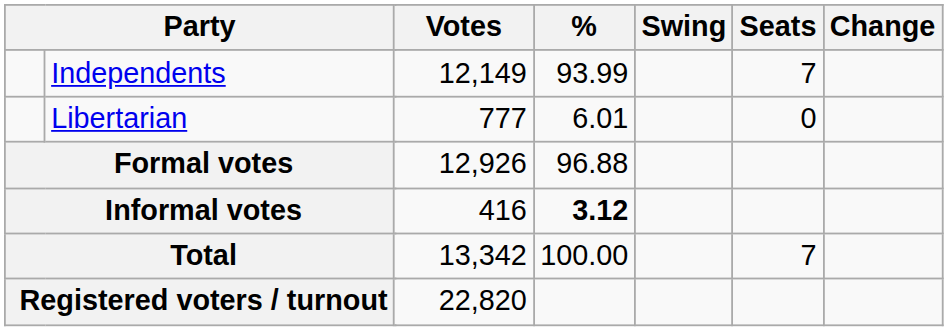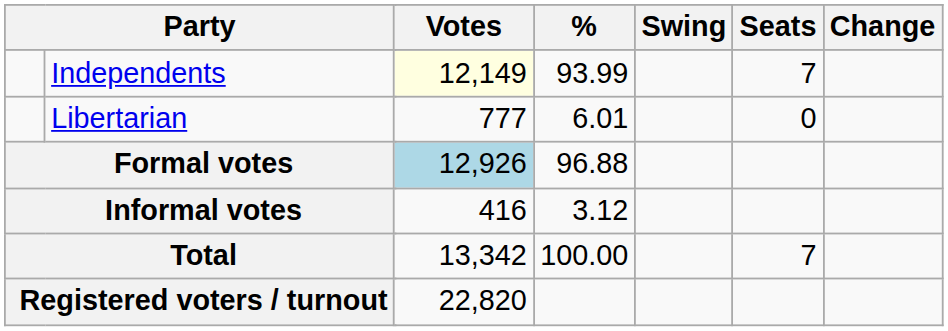(483, 73) no background -> (483, 73) lightyellow background
(483, 164) no background -> (483, 164) lightblue background
(600, 210) bold -> (600, 210) normal
